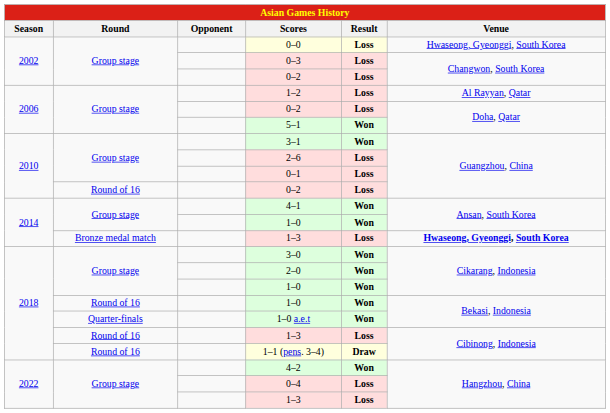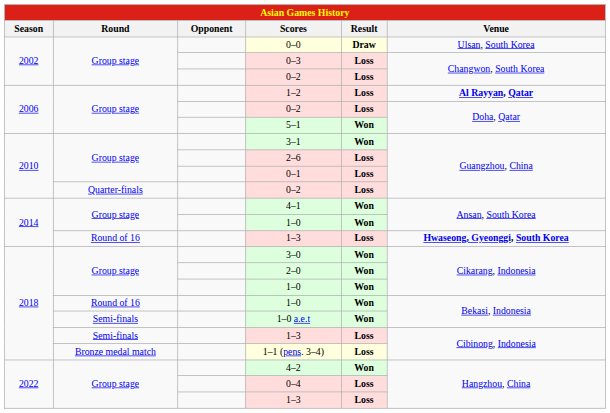(364, 45) Loss -> (364, 45) Draw
(496, 45) Hwaseong, Gyeonggi, South Korea -> (496, 45) Ulsan, South Korea
(496, 93) normal -> (496, 93) bold
(115, 190) Round of 16 -> (115, 190) Quarter-finals
(115, 239) Bronze medal match -> (115, 239) Round of 16
(115, 319) Quarter-finals -> (115, 319) Semi-finals
(115, 335) Round of 16 -> (115, 335) Semi-finals
(115, 352) Round of 16 -> (115, 352) Bronze medal match
(364, 352) Draw -> (364, 352) Loss
